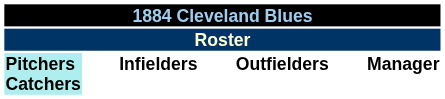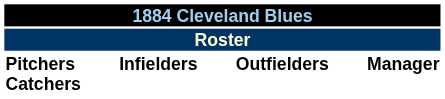(43, 74) paleturquoise background -> (43, 74) no background
